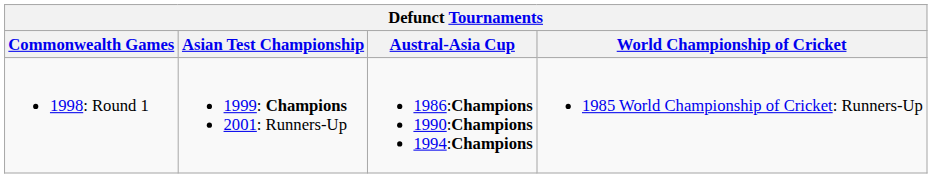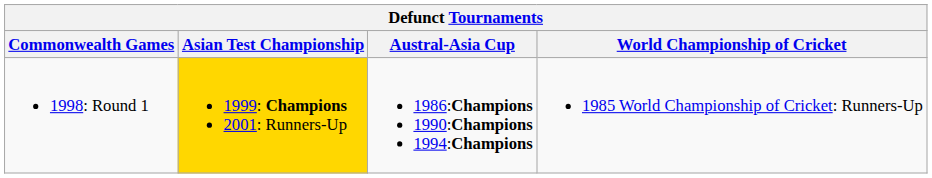(273, 115) no background -> (273, 115) gold background
